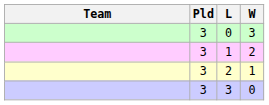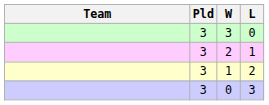columns swapped: (252, 14) <-> (229, 14)
